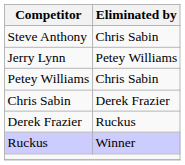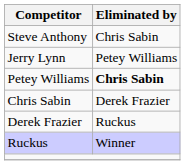(127, 79) normal -> (130, 79) bold
